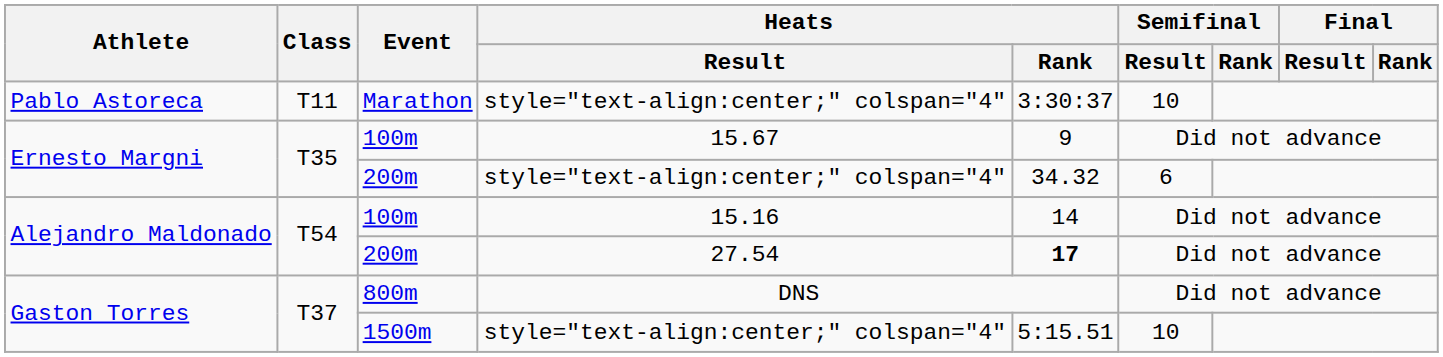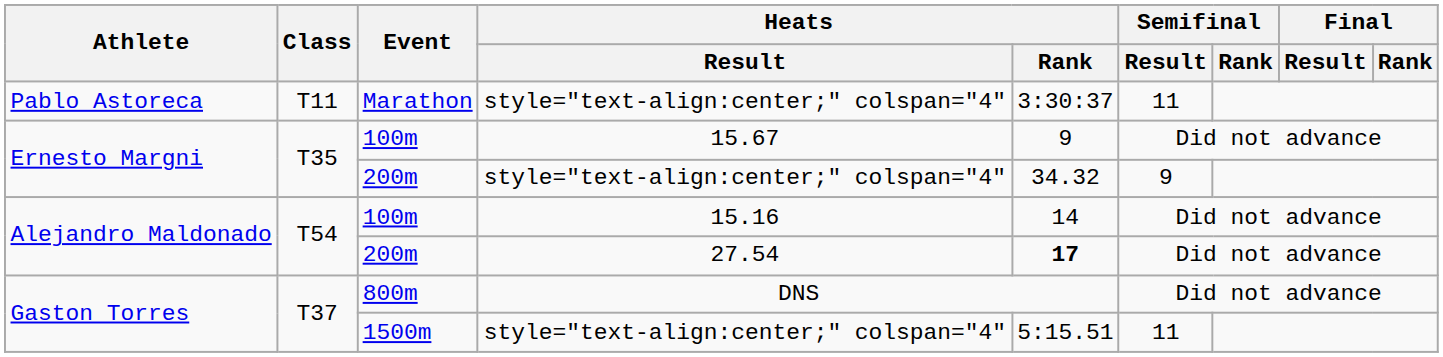(1166, 101) 10 -> (1166, 101) 11
(1166, 178) 6 -> (1166, 178) 9
(1166, 332) 10 -> (1166, 332) 11
